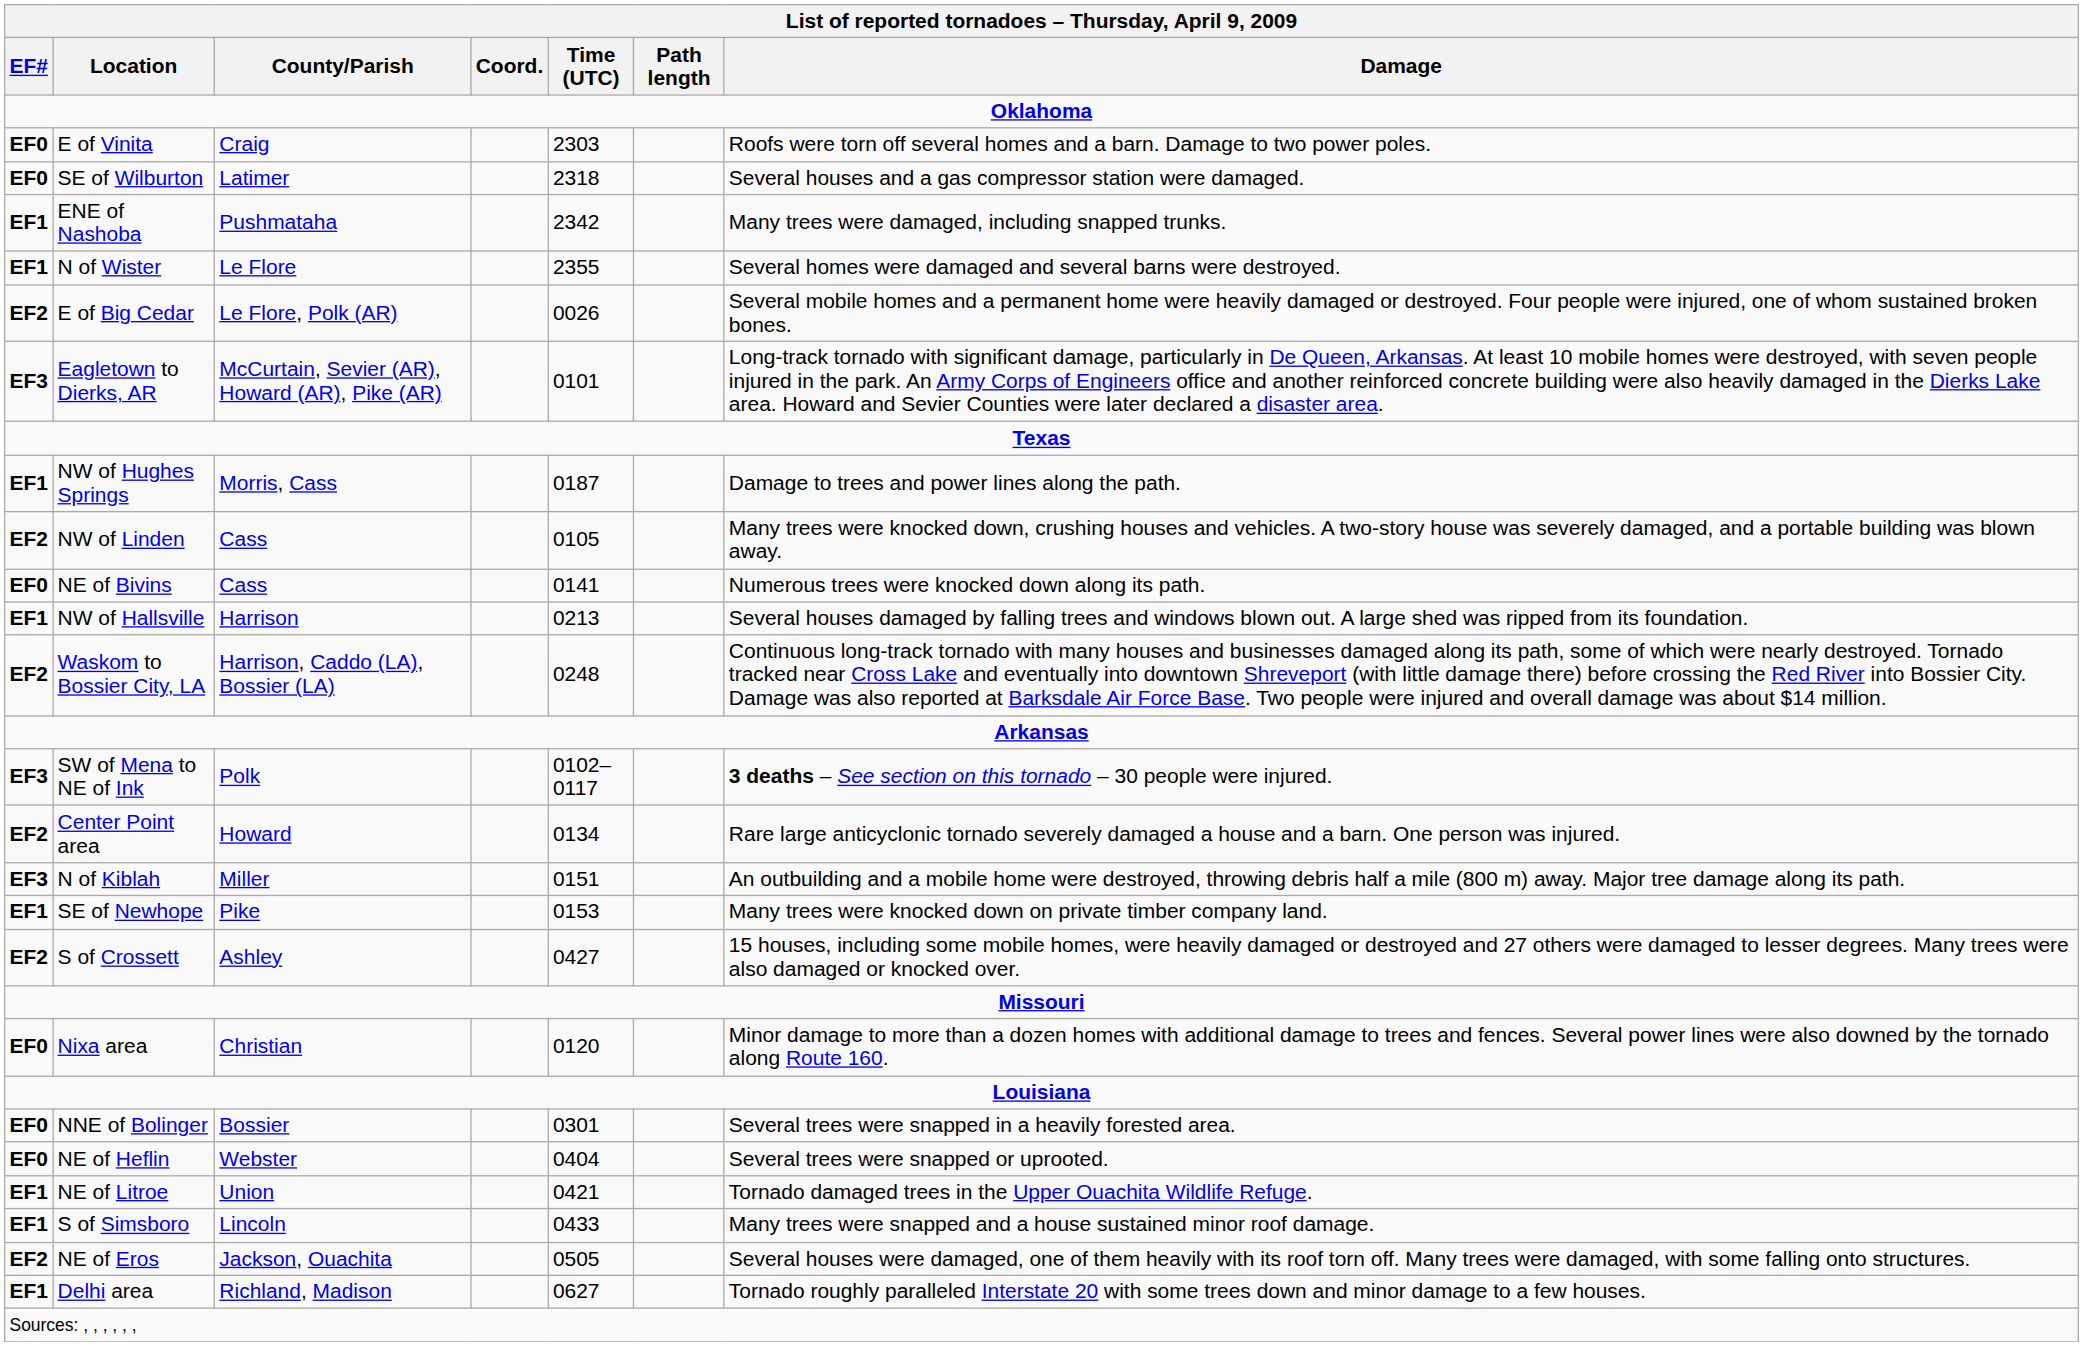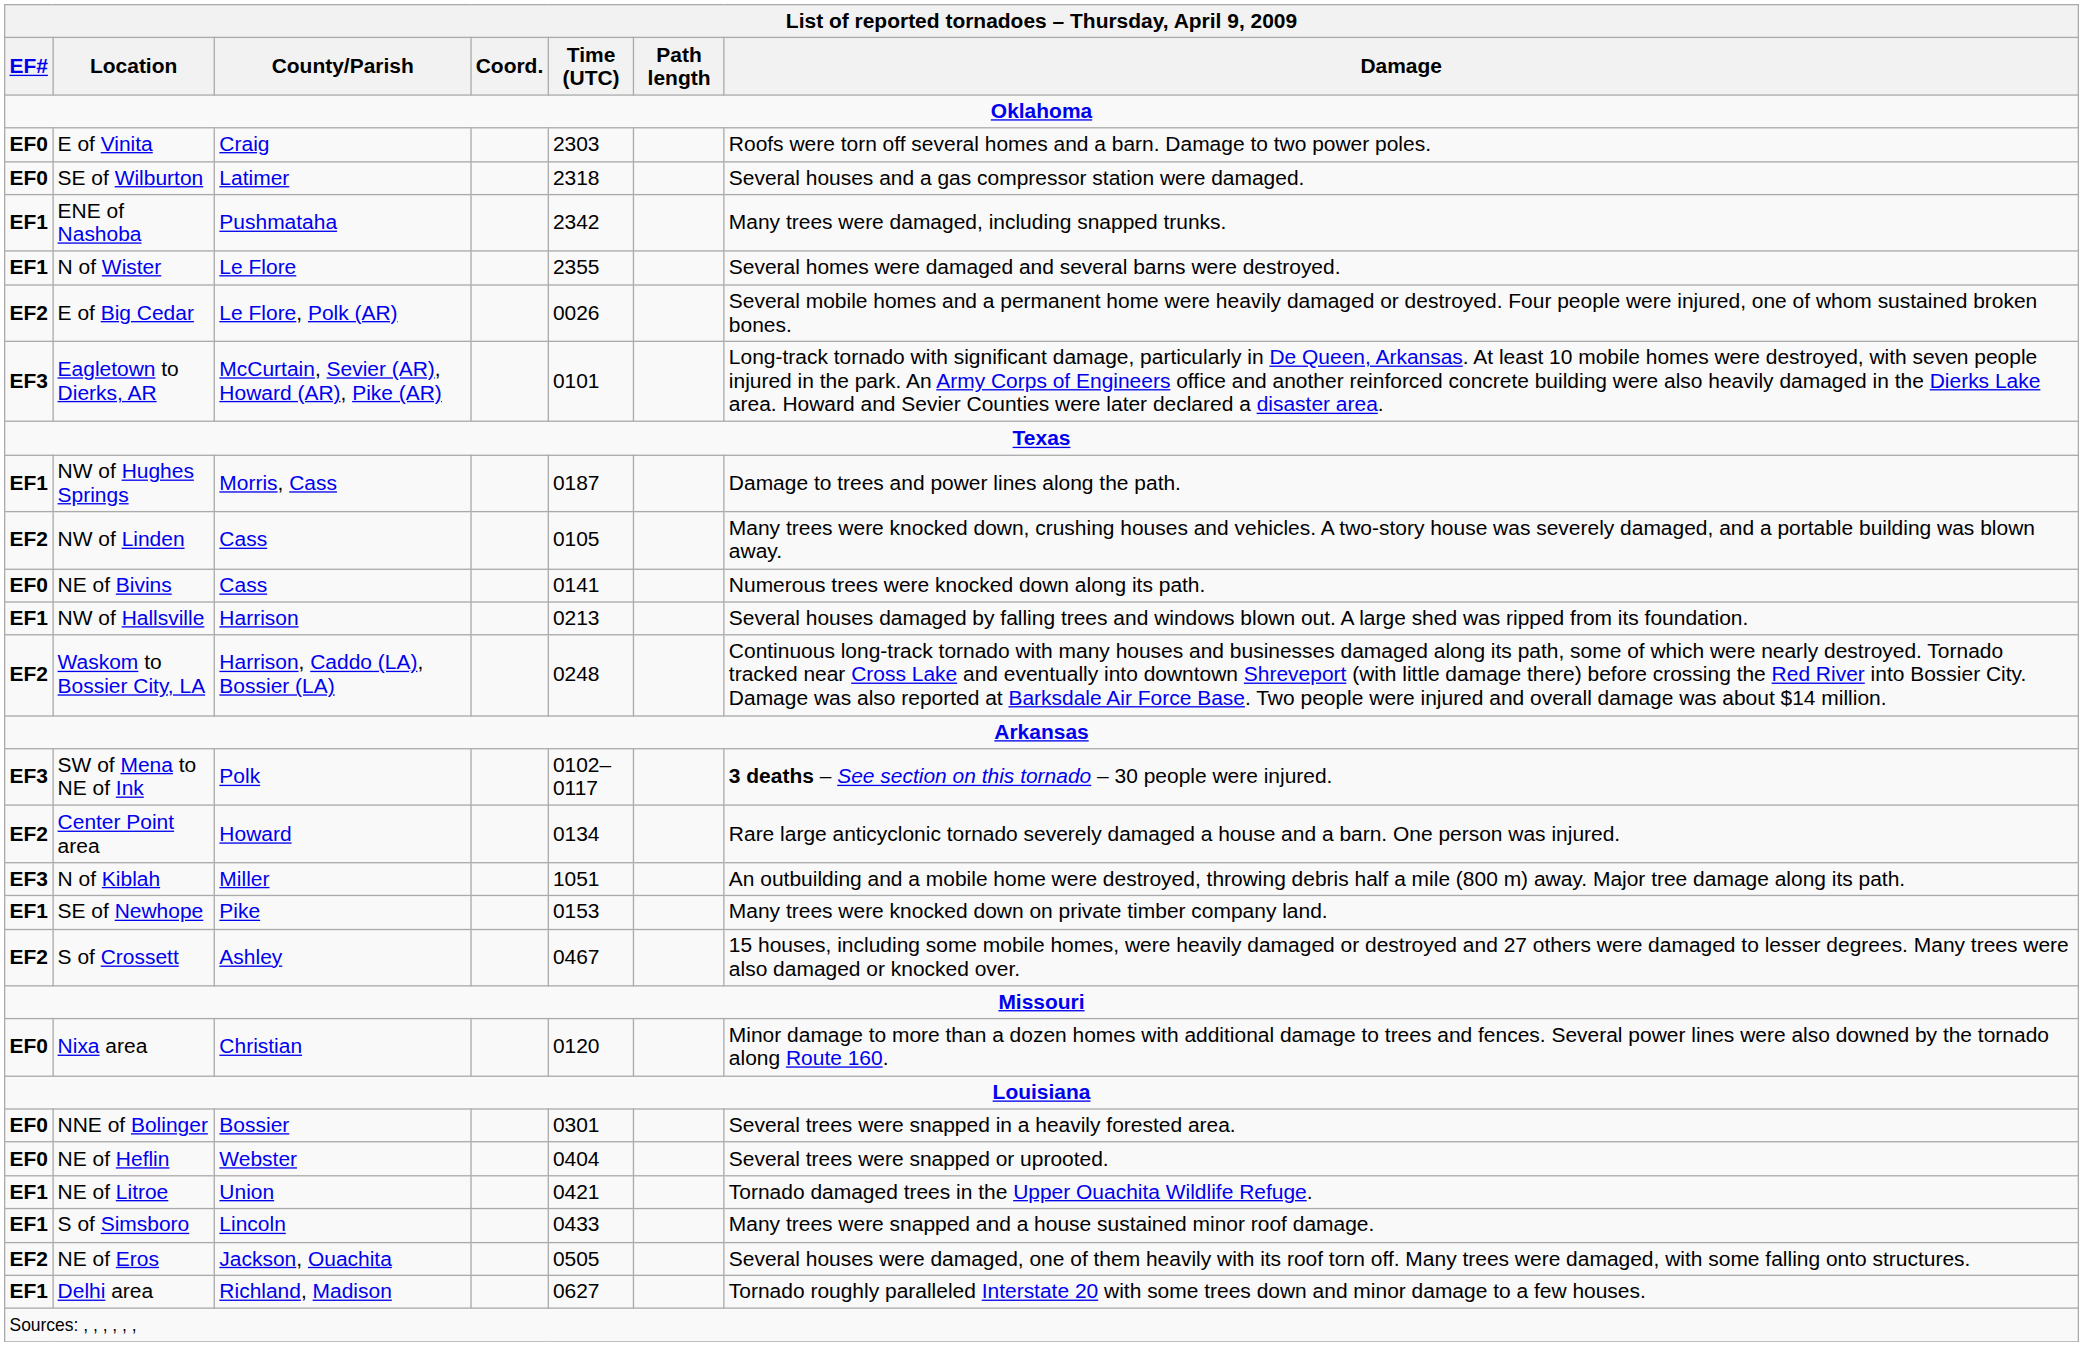(576, 878) 0151 -> (576, 878) 1051
(576, 957) 0427 -> (576, 957) 0467
